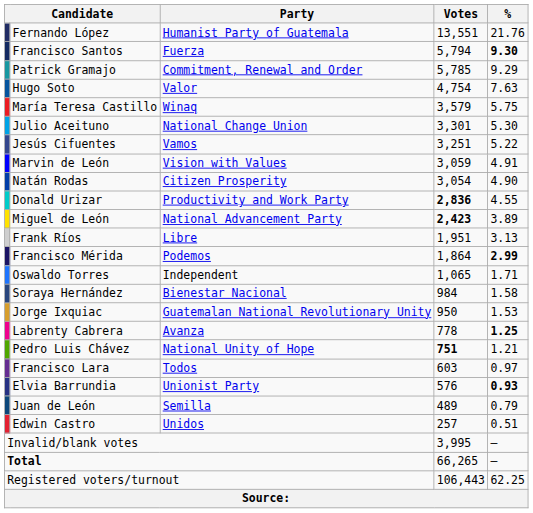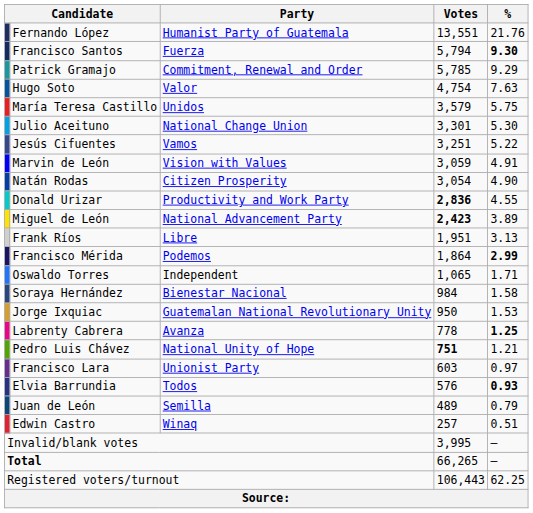(180, 107) Winaq -> (183, 107) Unidos
(180, 368) Todos -> (211, 368) Unionist Party
(211, 387) Unionist Party -> (180, 387) Todos
(183, 424) Unidos -> (180, 424) Winaq
